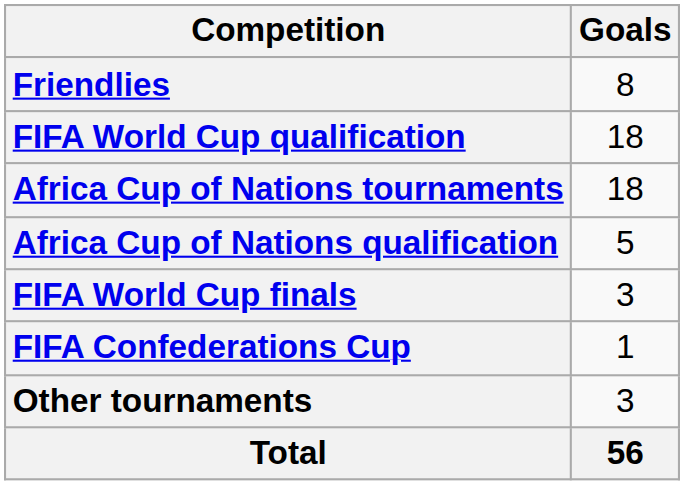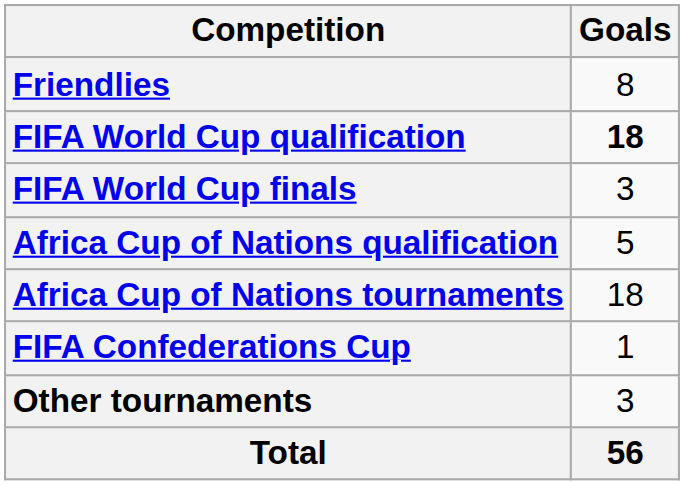(625, 136) normal -> (625, 136) bold
rows swapped: (288, 189) <-> (185, 294)
